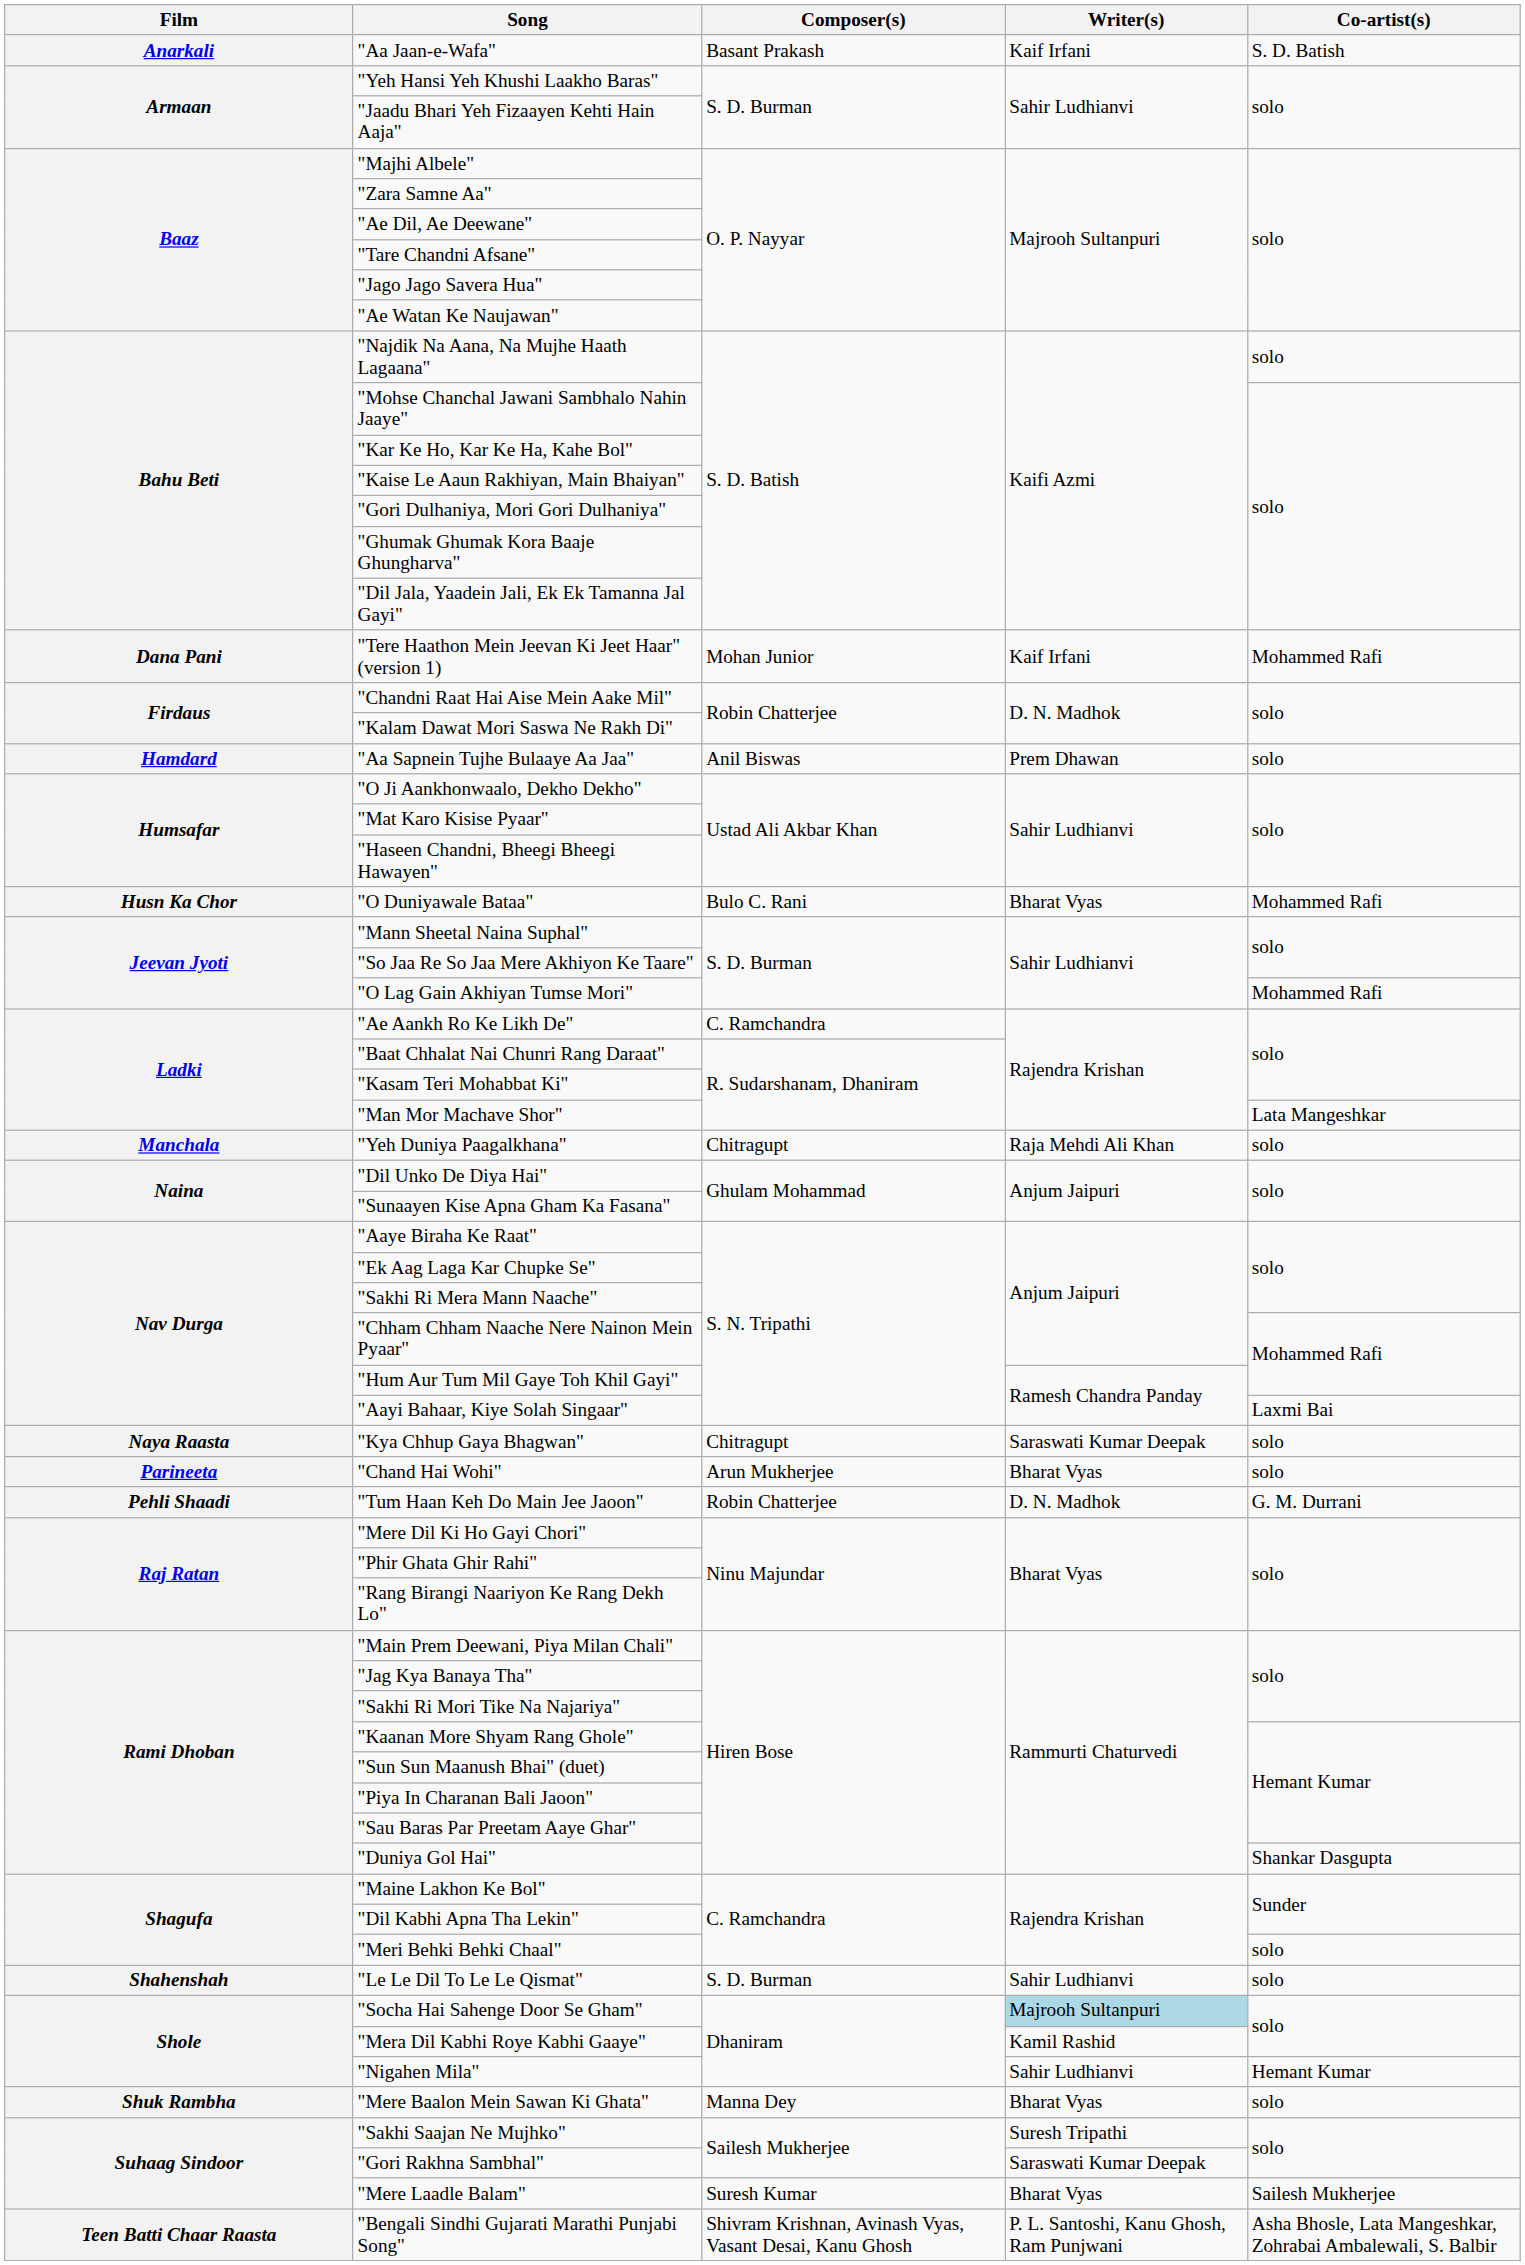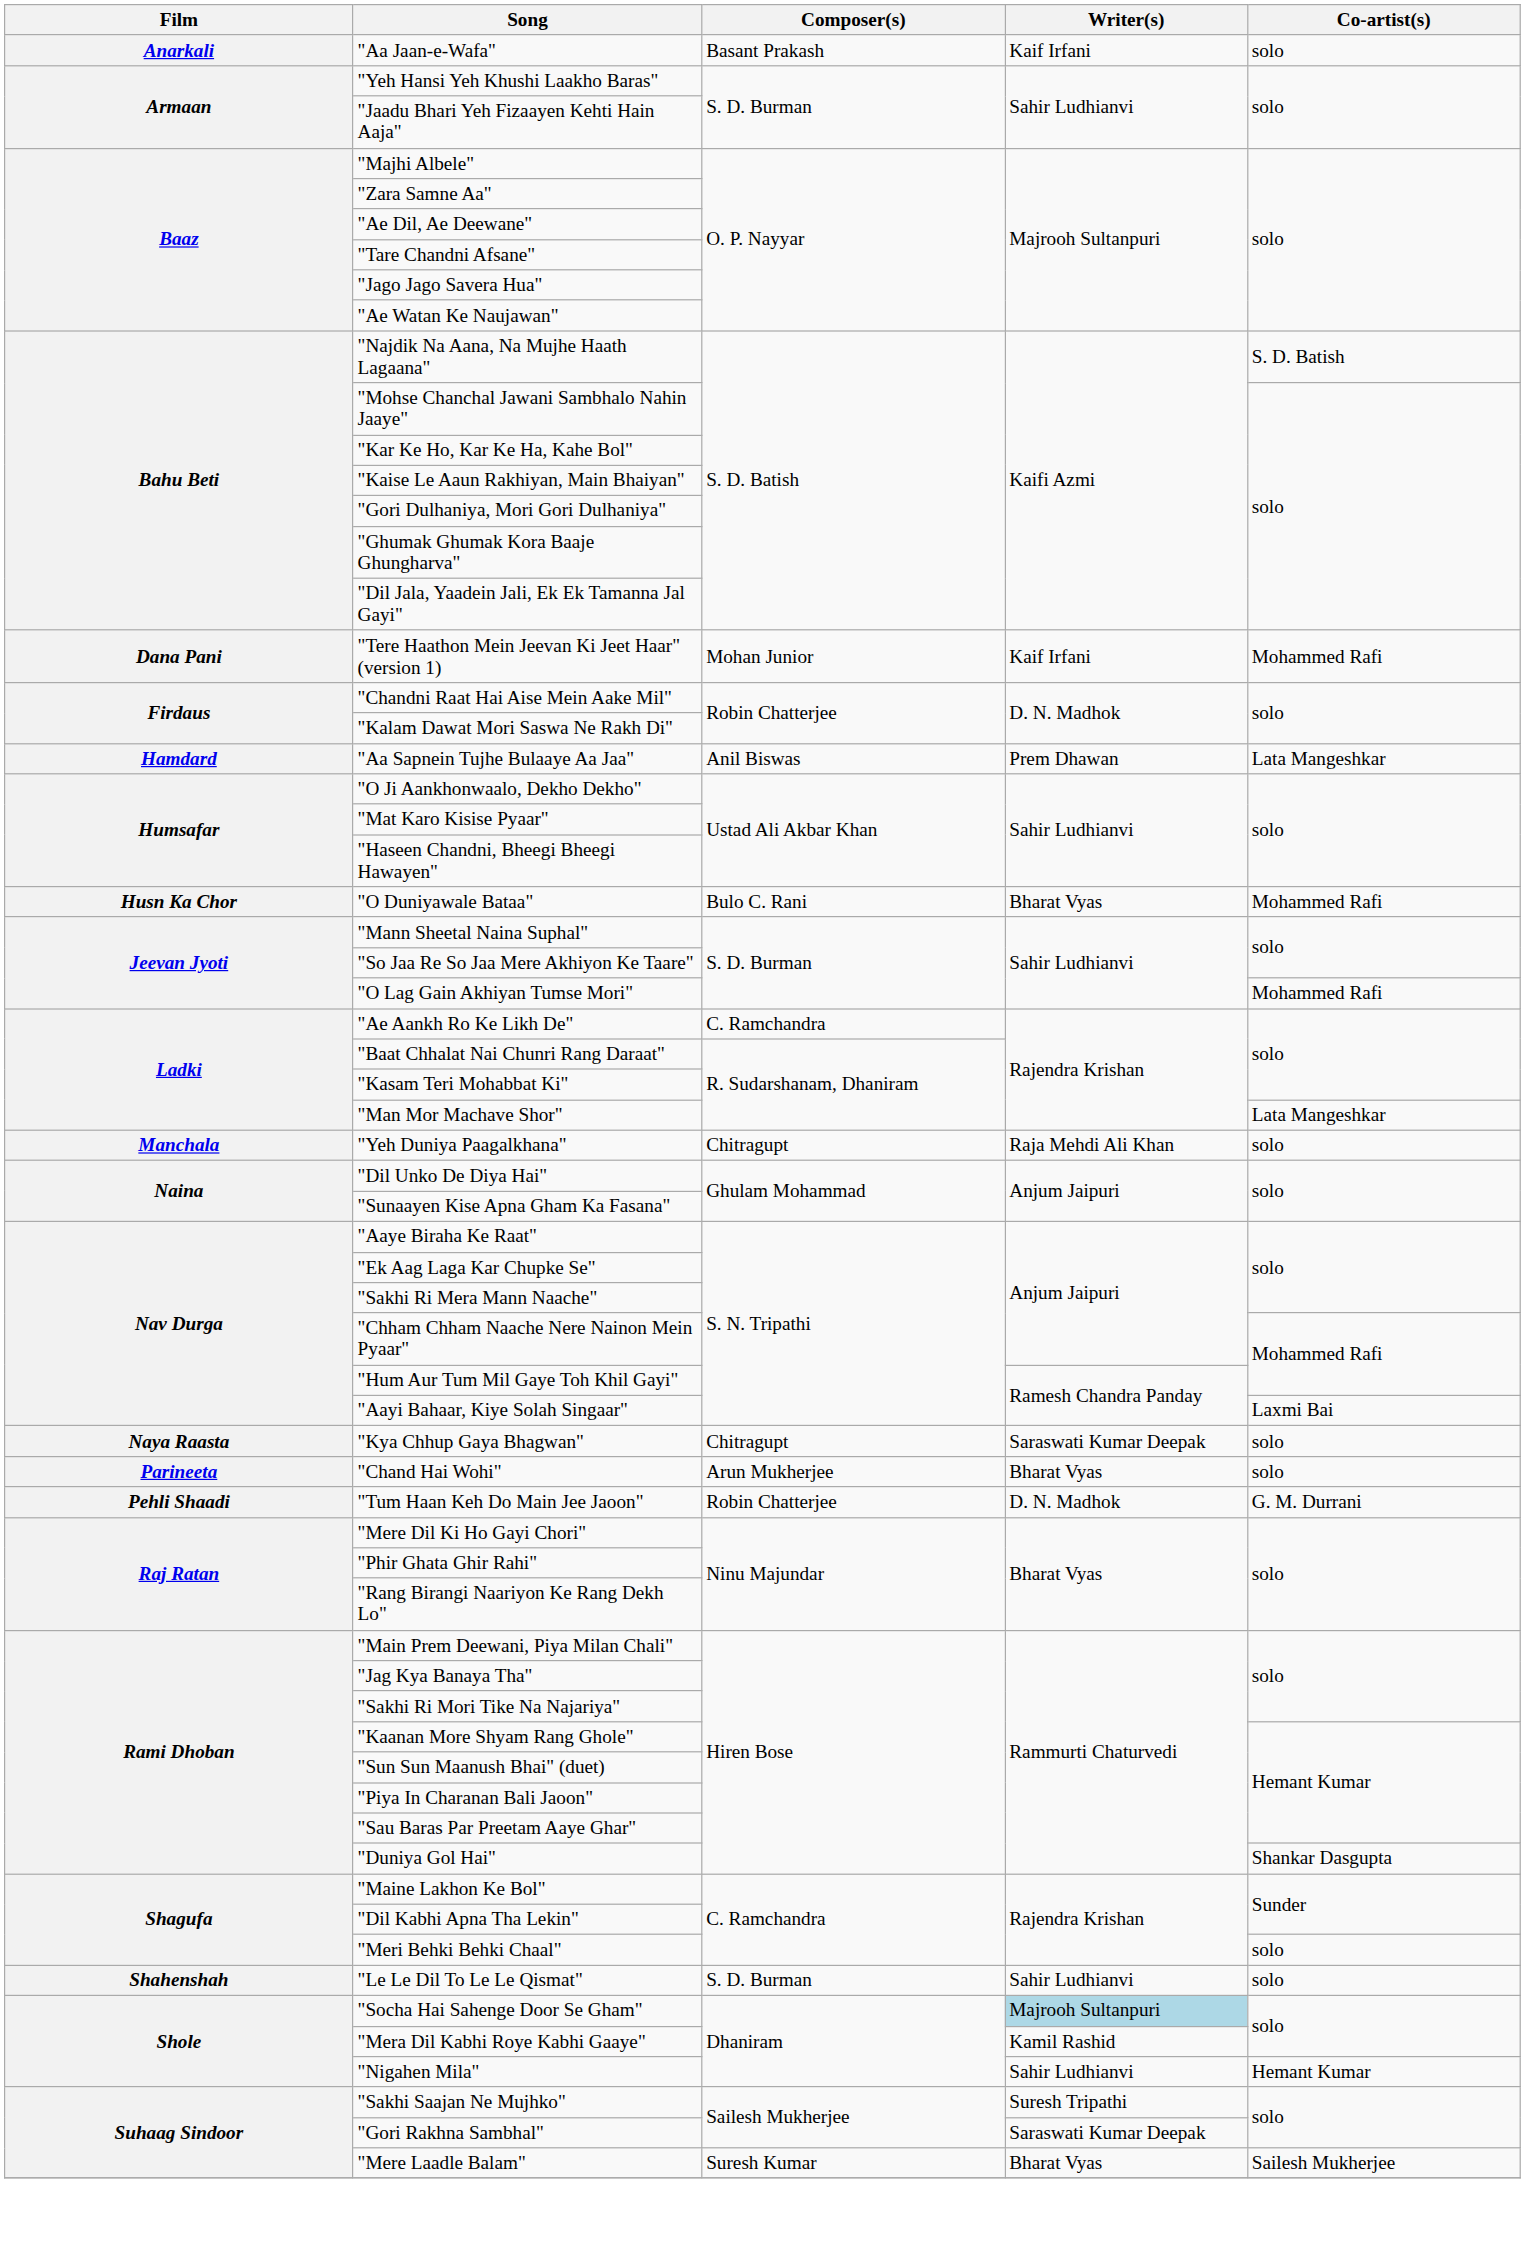(1298, 50) S. D. Batish -> (1268, 50) solo
(1268, 356) solo -> (1298, 356) S. D. Batish
(1268, 758) solo -> (1319, 758) Lata Mangeshkar
- row: (503, 2102)
- row: (517, 2234)
